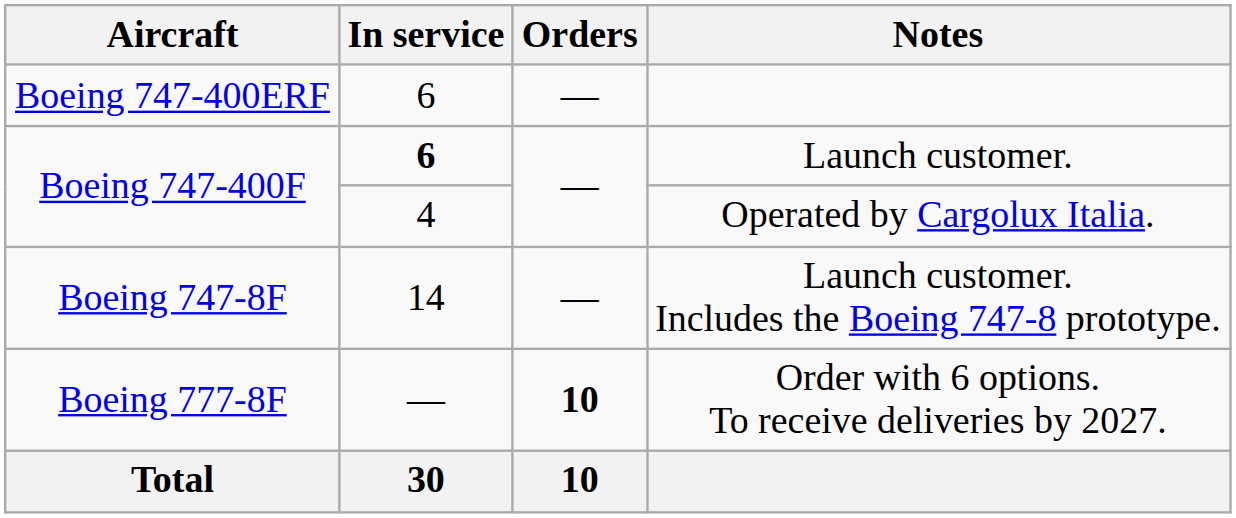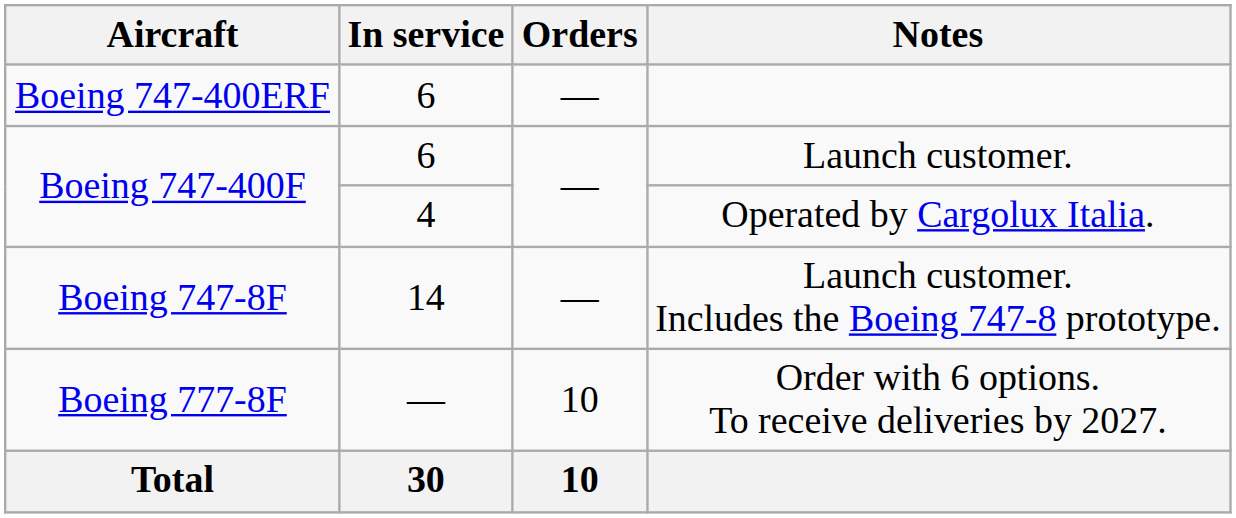(426, 154) bold -> (426, 154) normal
(580, 399) bold -> (580, 399) normal
